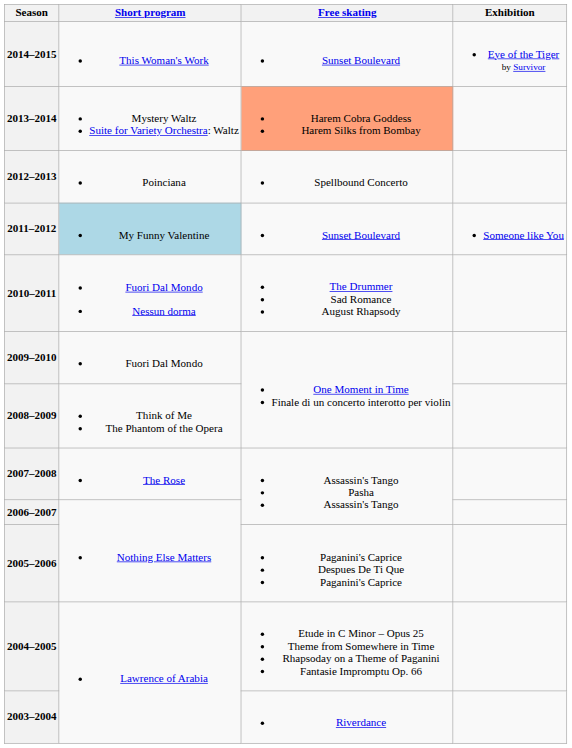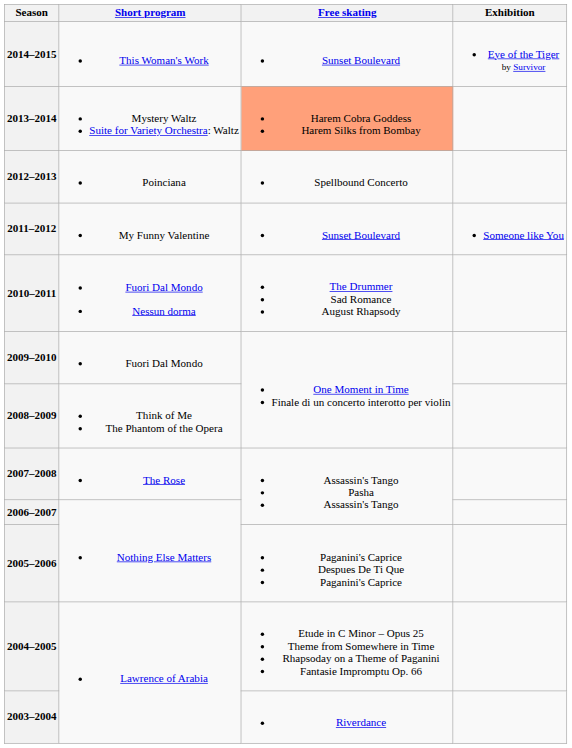(150, 235) lightblue background -> (150, 235) no background
